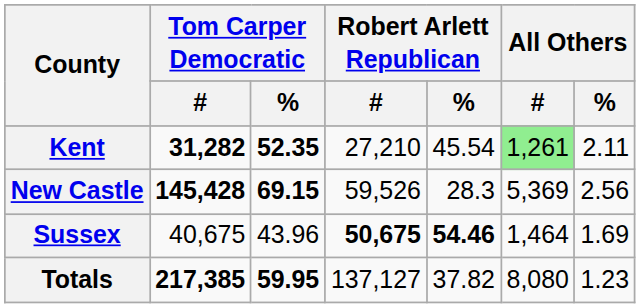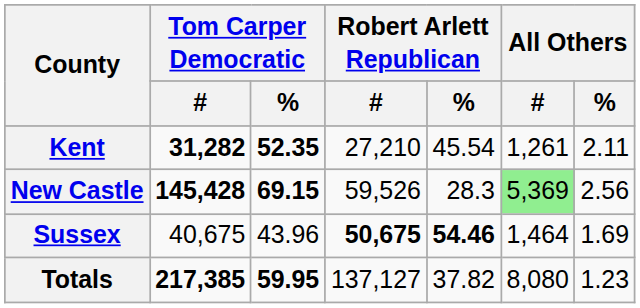(538, 147) lightgreen background -> (538, 147) no background
(538, 191) no background -> (538, 191) lightgreen background
